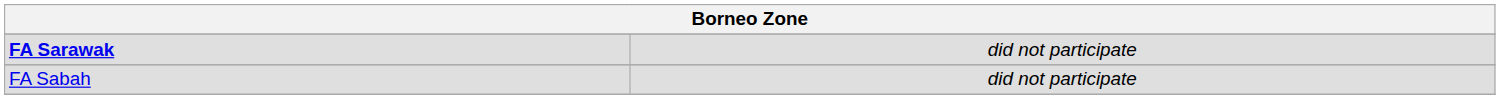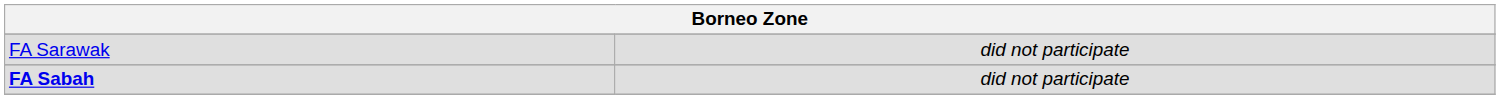(62, 49) bold -> (59, 49) normal
(50, 79) normal -> (52, 79) bold
